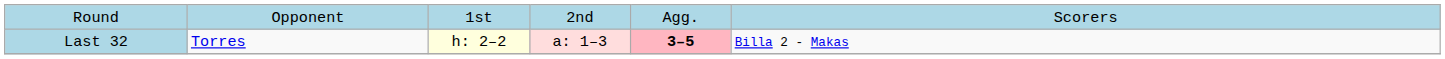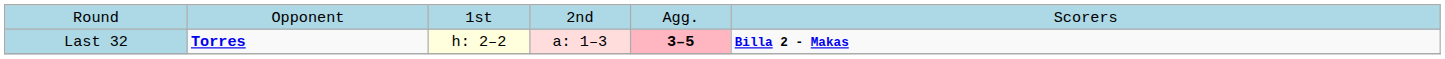(218, 42) normal -> (218, 42) bold
(792, 42) normal -> (792, 42) bold
